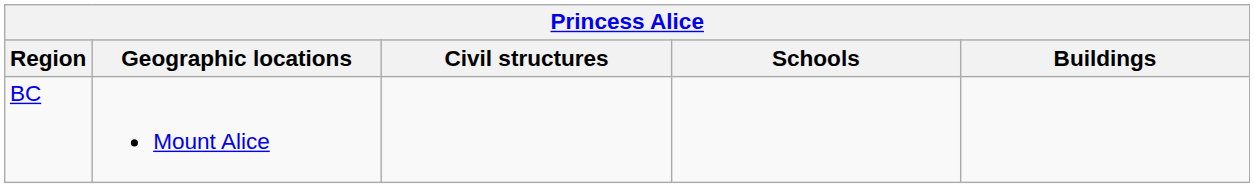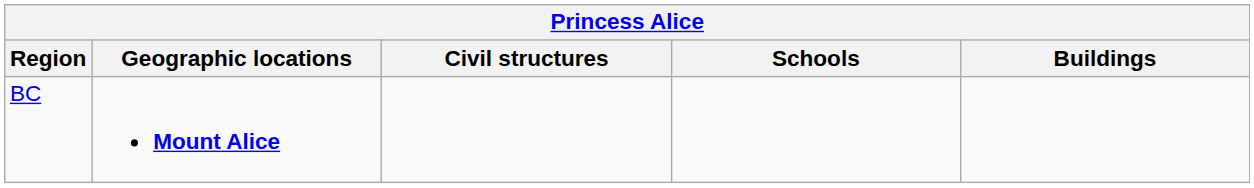(237, 142) normal -> (237, 142) bold
